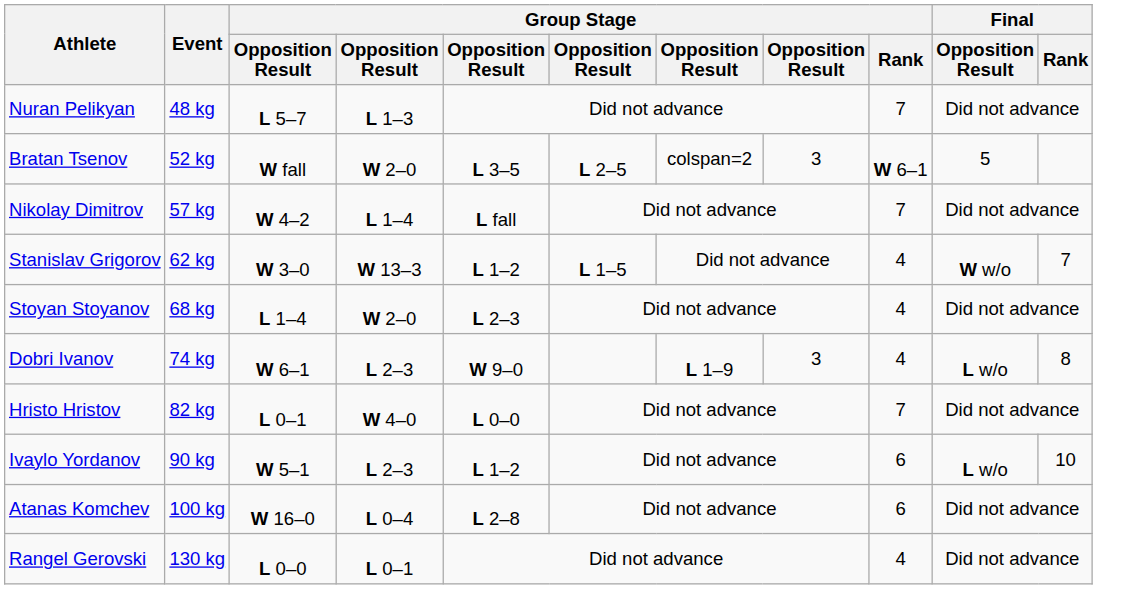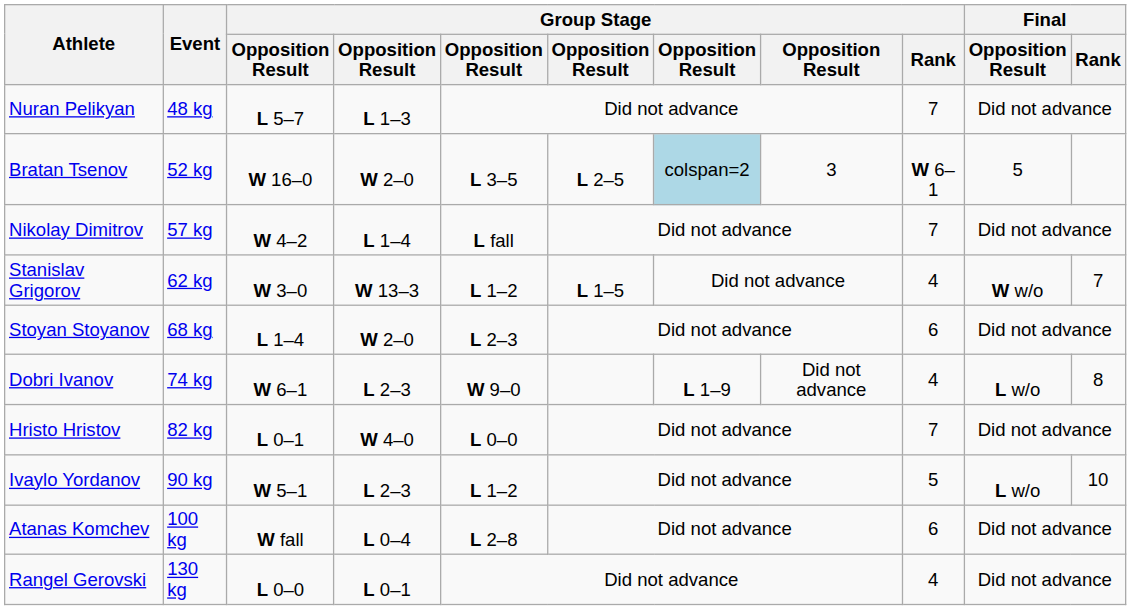(283, 170) W fall -> (280, 180) W 16–0
(709, 159) no background -> (707, 170) lightblue background
(901, 309) 4 -> (933, 330) 6
(816, 359) 3 -> (831, 380) Did not advance
(901, 459) 6 -> (933, 480) 5
(283, 520) W 16–0 -> (280, 540) W fall
